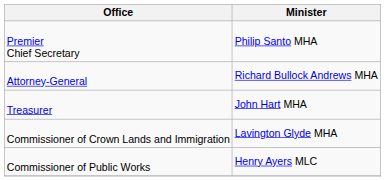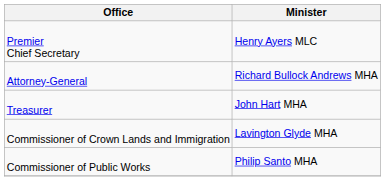(276, 41) Philip Santo MHA -> (276, 41) Henry Ayers MLC
(276, 161) Henry Ayers MLC -> (276, 161) Philip Santo MHA
